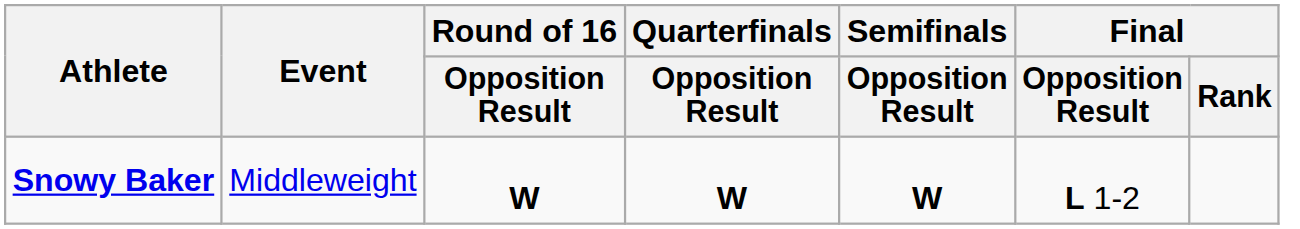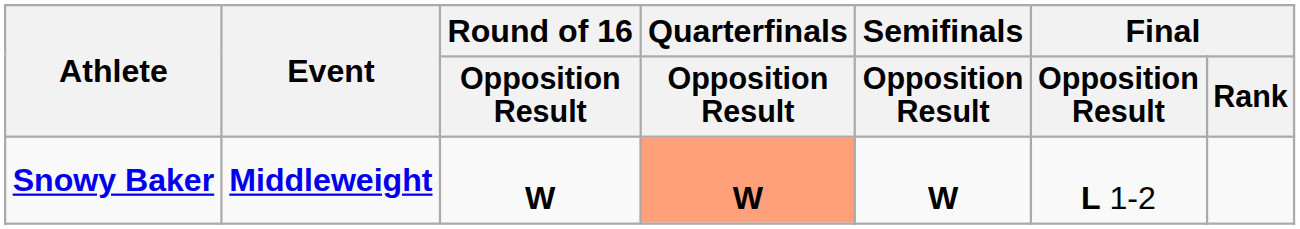(323, 181) normal -> (331, 181) bold
(732, 199) no background -> (748, 199) lightsalmon background
